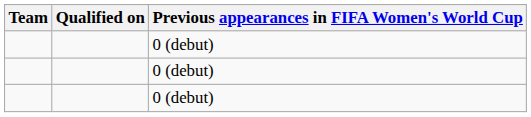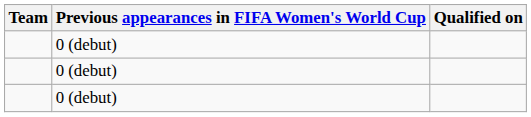columns swapped: (100, 17) <-> (338, 17)
